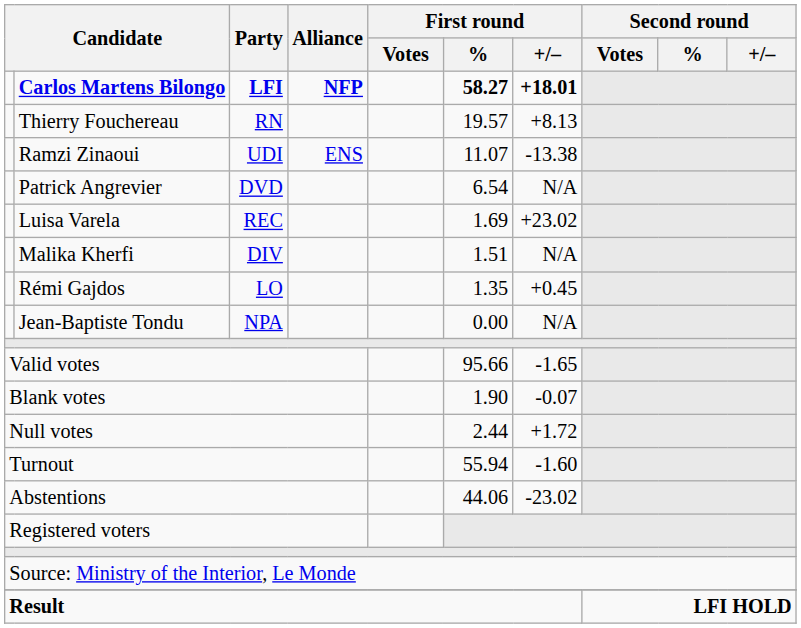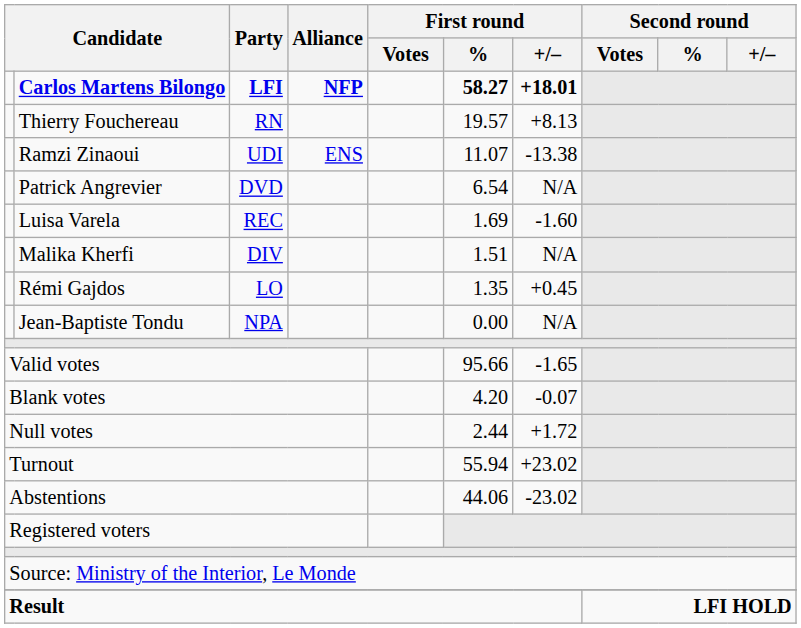(549, 221) +23.02 -> (556, 221) -1.60
(490, 397) 1.90 -> (490, 397) 4.20
(556, 464) -1.60 -> (549, 464) +23.02
